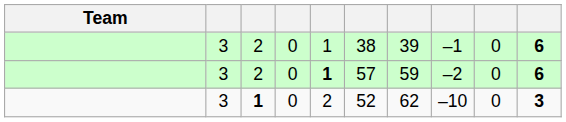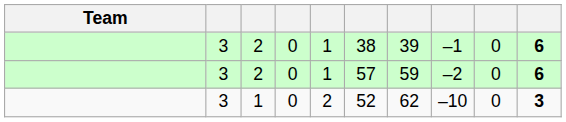(327, 74) bold -> (327, 74) normal
(258, 102) bold -> (258, 102) normal
